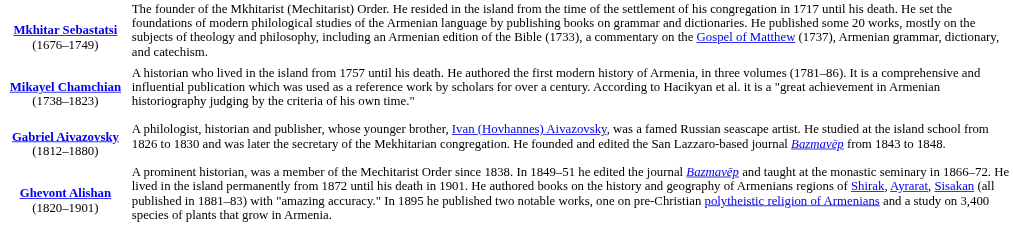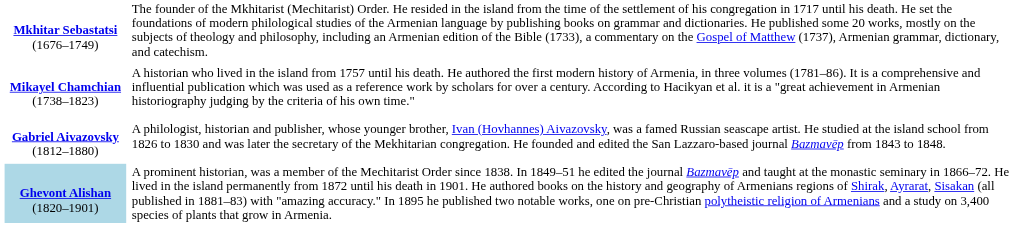(65, 200) no background -> (65, 200) lightblue background
